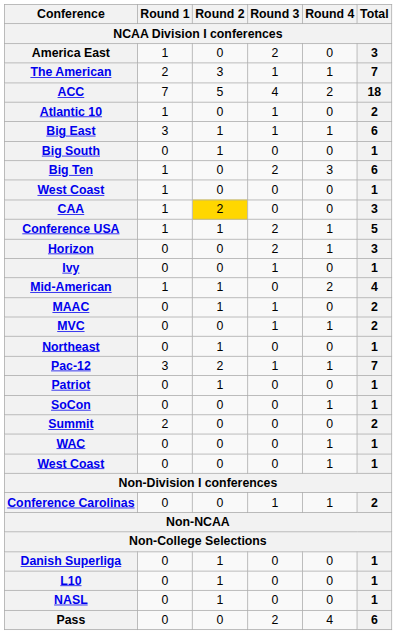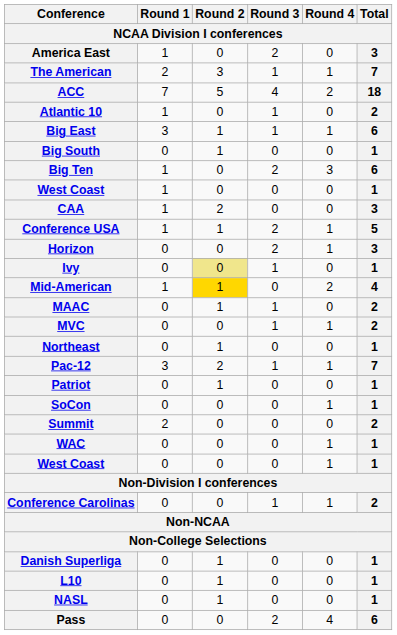(220, 209) gold background -> (220, 209) no background
(220, 268) no background -> (220, 268) khaki background
(220, 287) no background -> (220, 287) gold background
